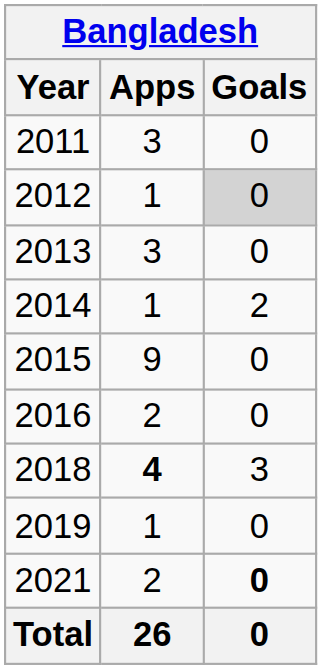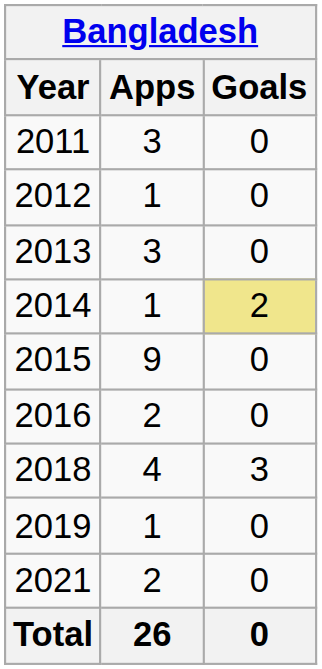(259, 196) lightgrey background -> (259, 196) no background
(259, 305) no background -> (259, 305) khaki background
(152, 470) bold -> (152, 470) normal
(259, 580) bold -> (259, 580) normal
